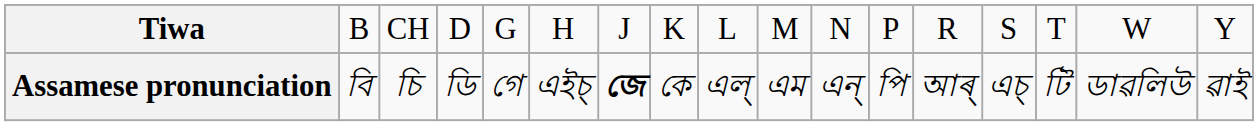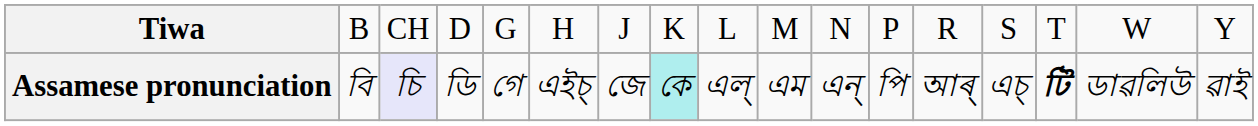(408, 85) no background -> (408, 85) lavender background
(624, 85) bold -> (624, 85) normal
(674, 85) no background -> (674, 85) paleturquoise background
(1056, 85) normal -> (1056, 85) bold
